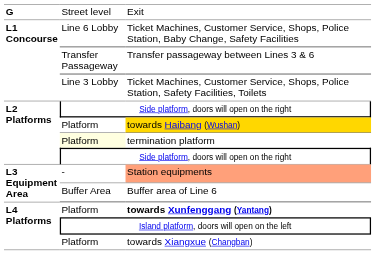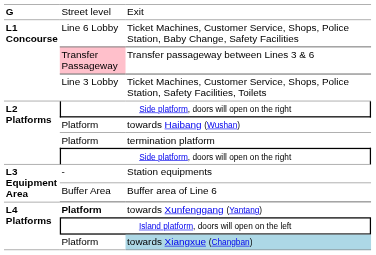(90, 60) no background -> (90, 60) pink background
(184, 125) gold background -> (184, 125) no background
(80, 140) lightyellow background -> (80, 140) no background
(170, 172) lightsalmon background -> (170, 172) no background
(80, 210) normal -> (82, 210) bold
(199, 210) bold -> (195, 210) normal
(190, 242) no background -> (190, 242) lightblue background
